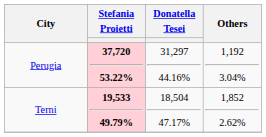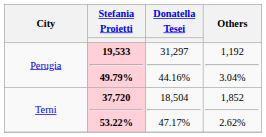(116, 65) 37,720 53.22% -> (116, 65) 19,533 49.79%
(116, 110) 19,533 49.79% -> (116, 110) 37,720 53.22%
